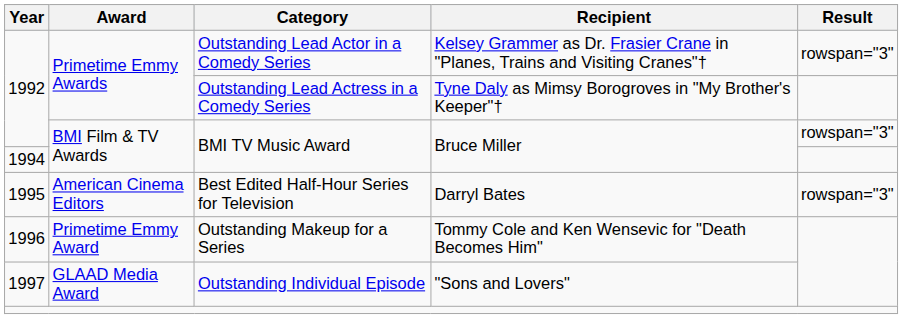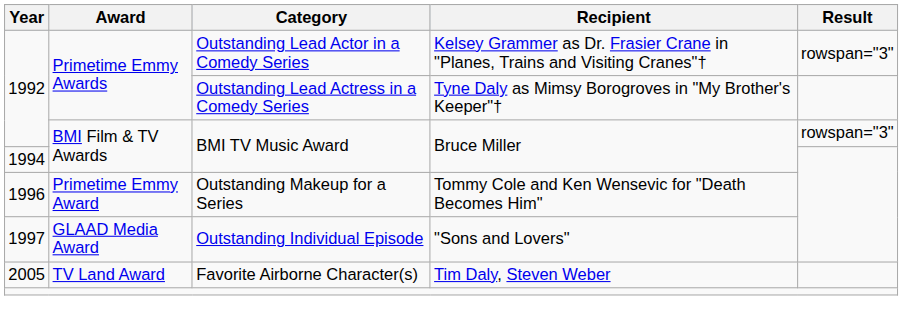- row: (27, 194)
+ row: (27, 274)
